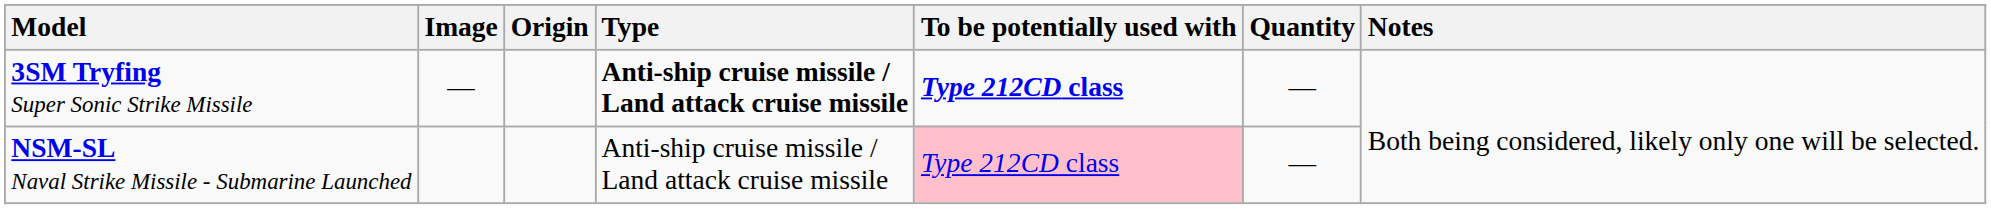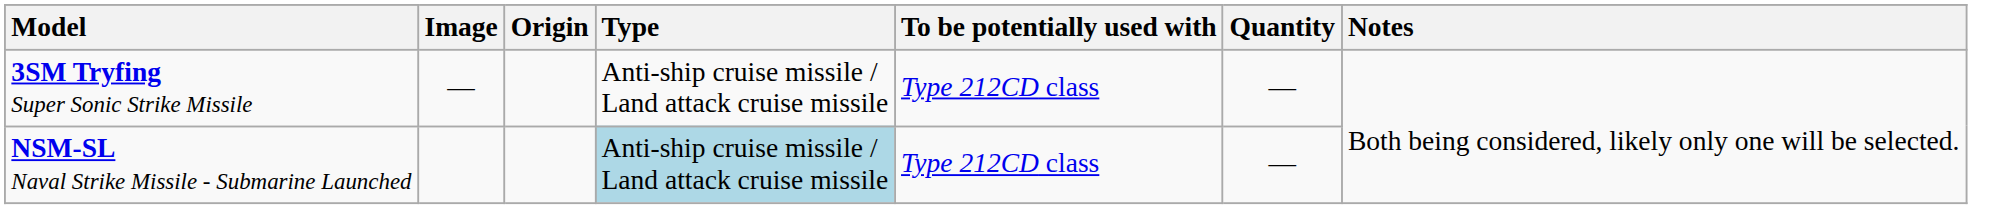(755, 87) bold -> (745, 87) normal
(1022, 87) bold -> (1000, 87) normal
(745, 163) no background -> (745, 163) lightblue background
(1020, 163) pink background -> (1000, 163) no background
